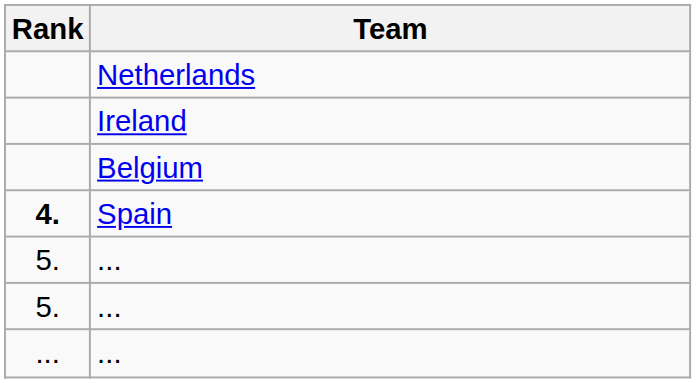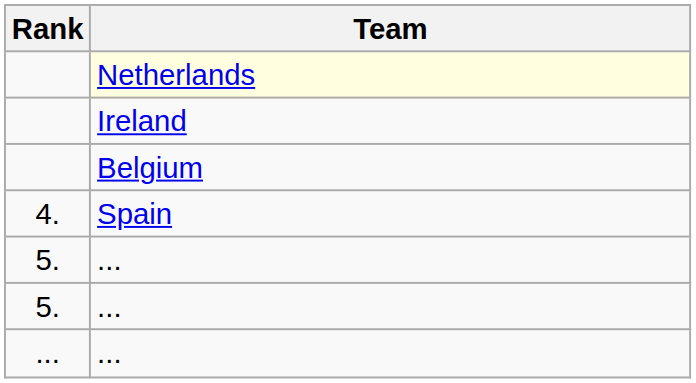(176, 75) no background -> (176, 75) lightyellow background
(48, 214) bold -> (48, 214) normal
